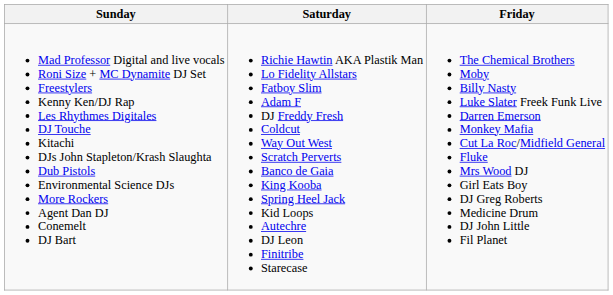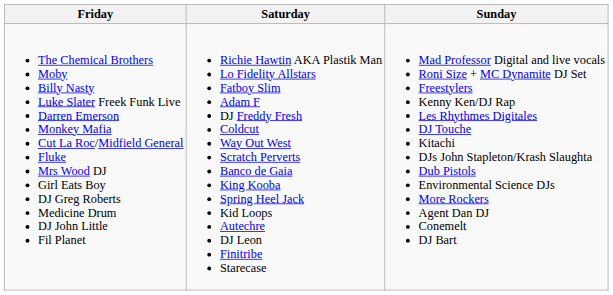columns swapped: (517, 14) <-> (116, 14)
